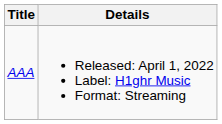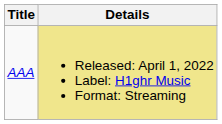(127, 80) no background -> (127, 80) khaki background
